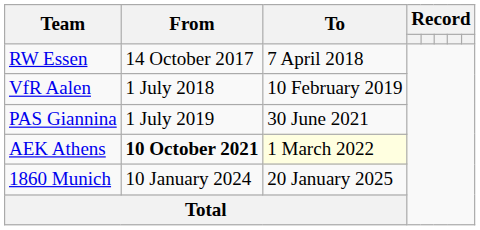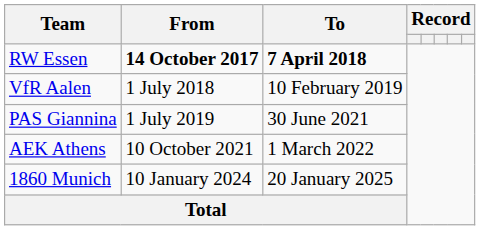(189, 58) normal -> (192, 58) bold
(315, 58) normal -> (317, 58) bold
(192, 149) bold -> (189, 149) normal
(321, 149) lightyellow background -> (321, 149) no background
